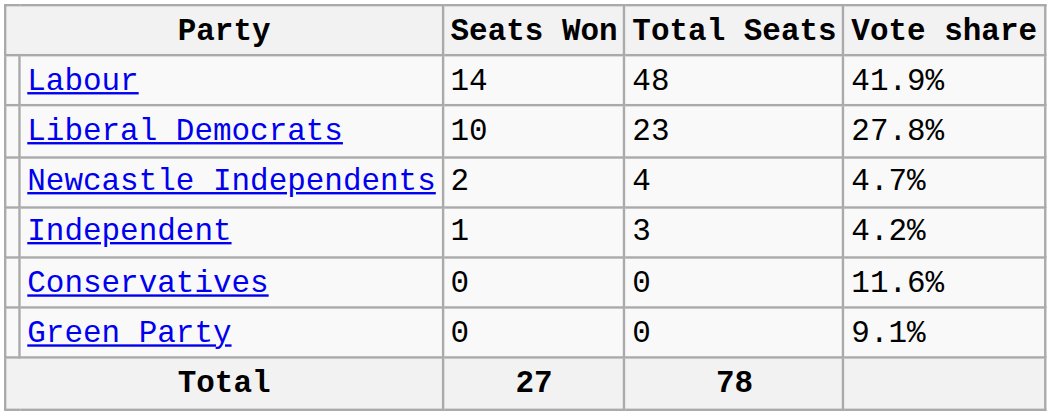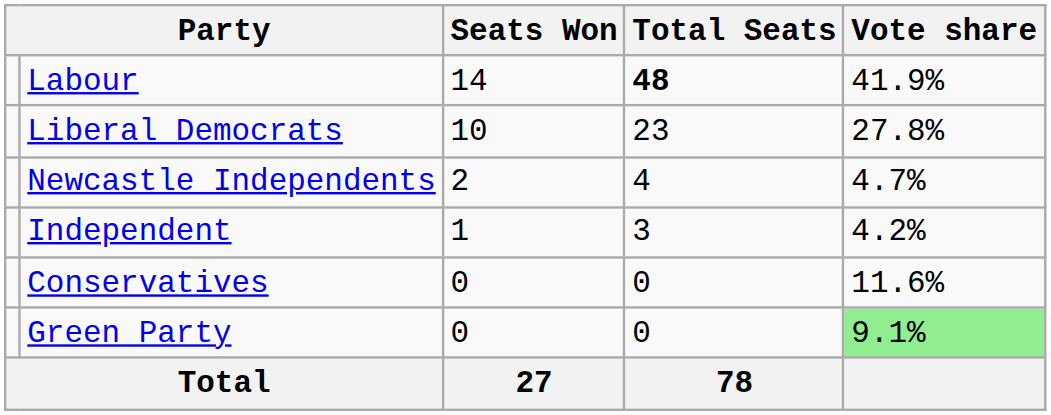(651, 81) normal -> (651, 81) bold
(889, 333) no background -> (889, 333) lightgreen background
